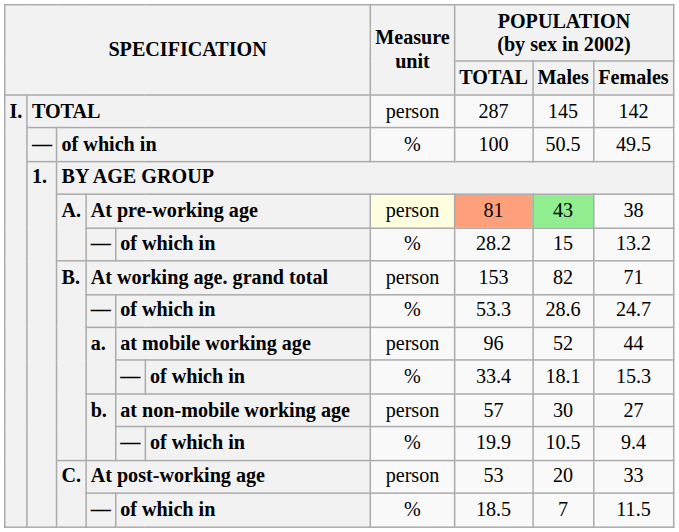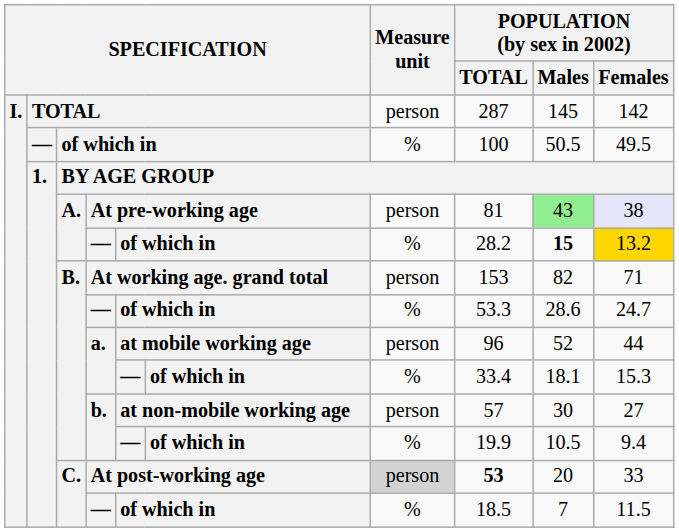(412, 210) lightyellow background -> (412, 210) no background
(494, 210) lightsalmon background -> (494, 210) no background
(634, 210) no background -> (634, 210) lavender background
(563, 243) normal -> (563, 243) bold
(633, 243) no background -> (633, 243) gold background
(412, 476) no background -> (412, 476) lightgrey background
(494, 476) normal -> (494, 476) bold
